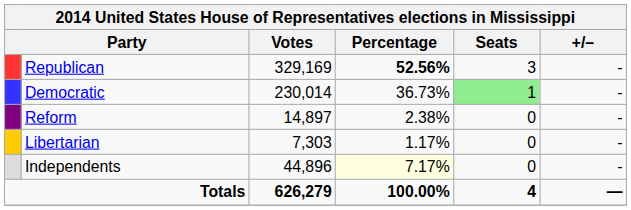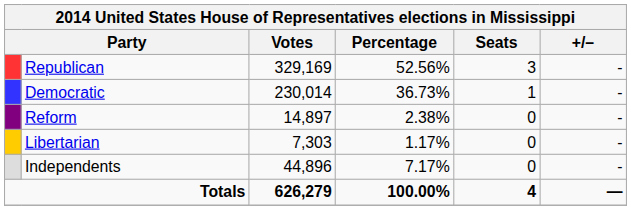(423, 67) bold -> (423, 67) normal
(532, 92) lightgreen background -> (532, 92) no background
(427, 167) lightyellow background -> (427, 167) no background
